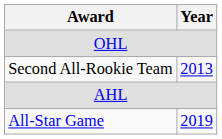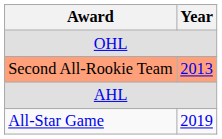(91, 69) no background -> (91, 69) lightsalmon background
(197, 69) no background -> (197, 69) lightsalmon background
